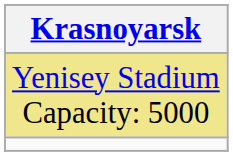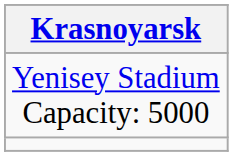(116, 94) khaki background -> (116, 94) no background
